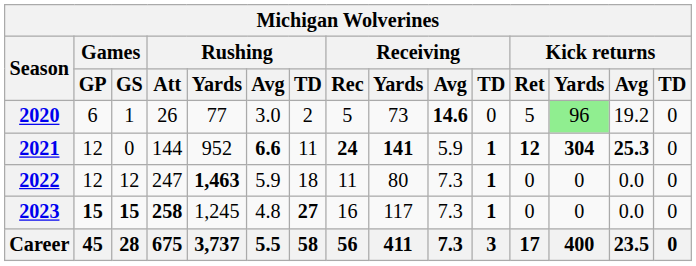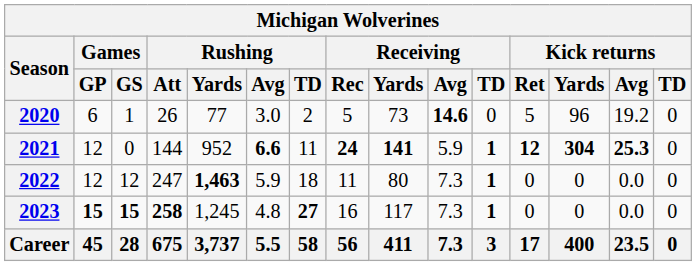(579, 116) lightgreen background -> (579, 116) no background
